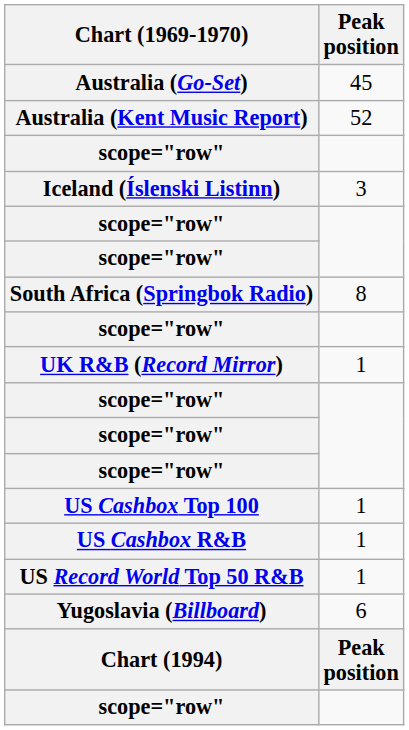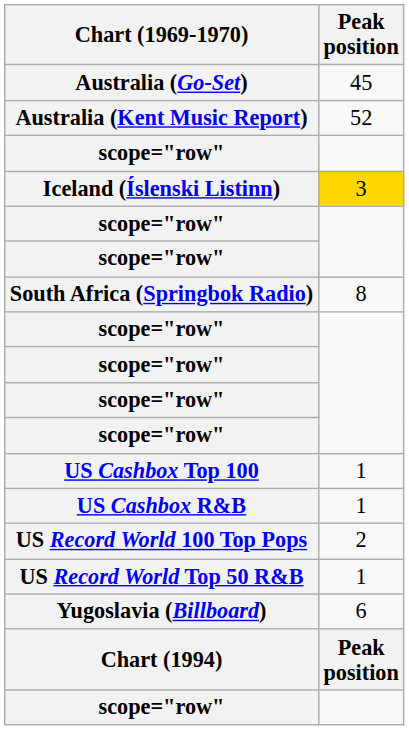(361, 188) no background -> (361, 188) gold background
- row: (162, 364)
+ row: (162, 540)
